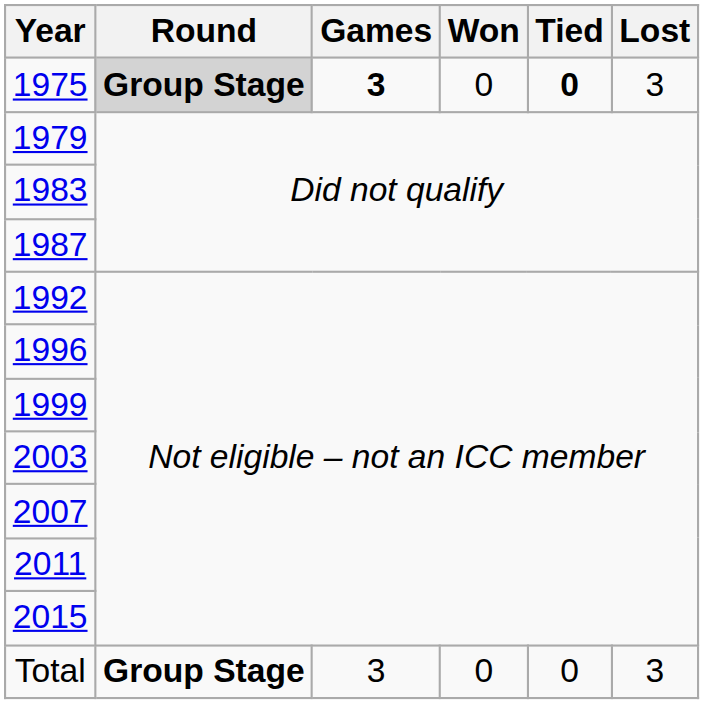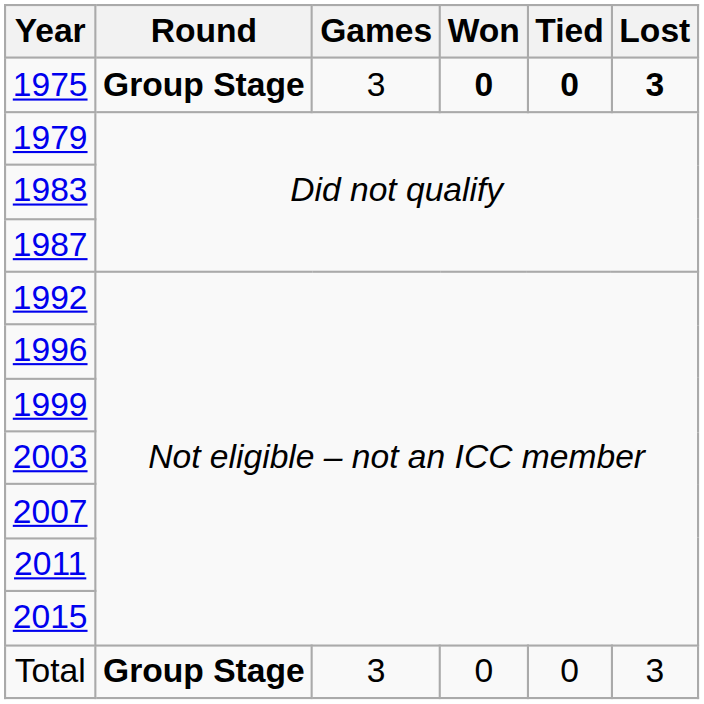(204, 84) lightgrey background -> (204, 84) no background
(376, 84) bold -> (376, 84) normal
(484, 84) normal -> (484, 84) bold
(655, 84) normal -> (655, 84) bold
